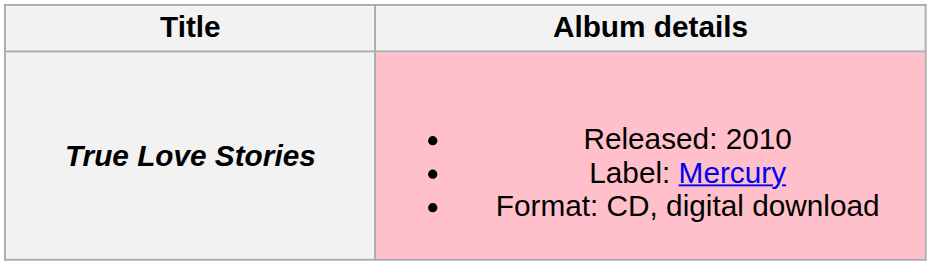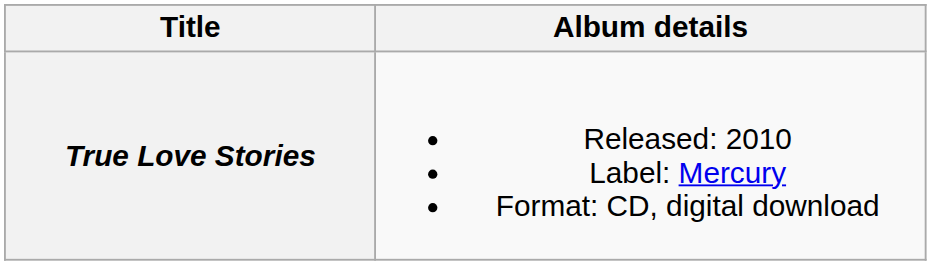(650, 172) pink background -> (650, 172) no background
